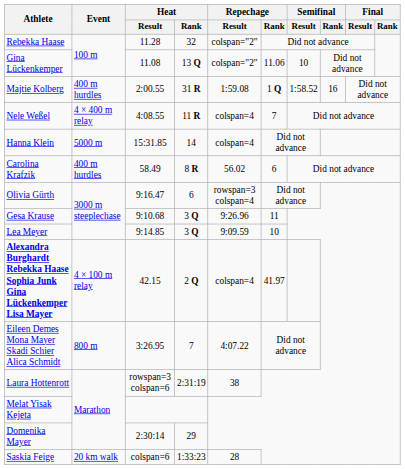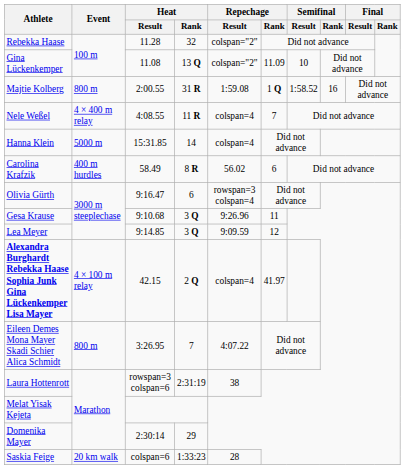(274, 63) 11.06 -> (274, 63) 11.09
(88, 90) 400 m hurdles -> (86, 90) 800 m
(274, 232) 10 -> (274, 232) 12
